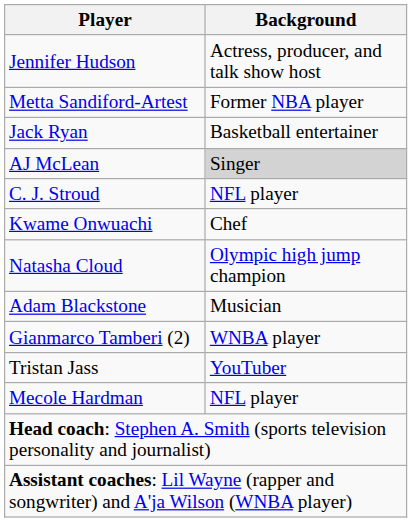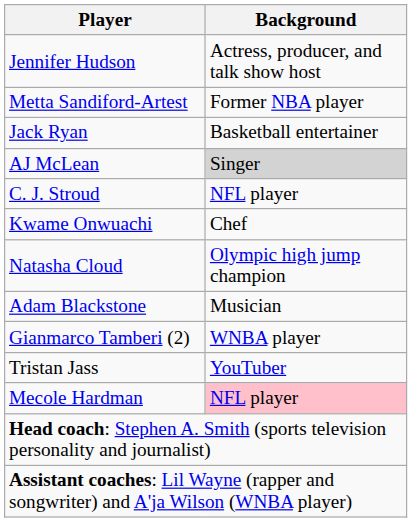(254, 397) no background -> (254, 397) pink background
